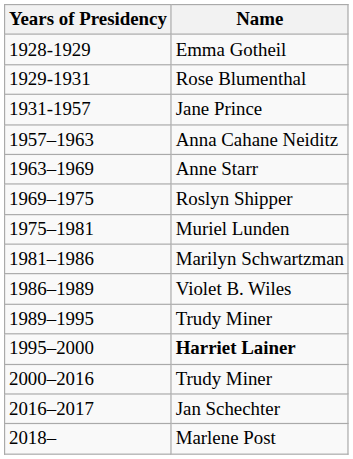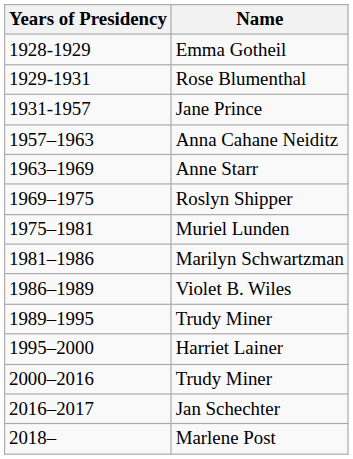(236, 348) bold -> (229, 348) normal
